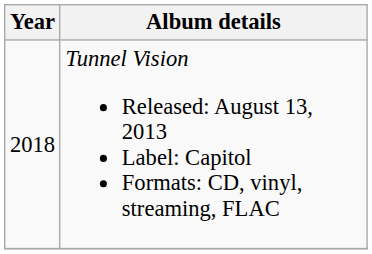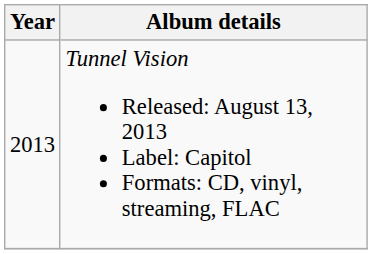(32, 144) 2018 -> (32, 144) 2013
